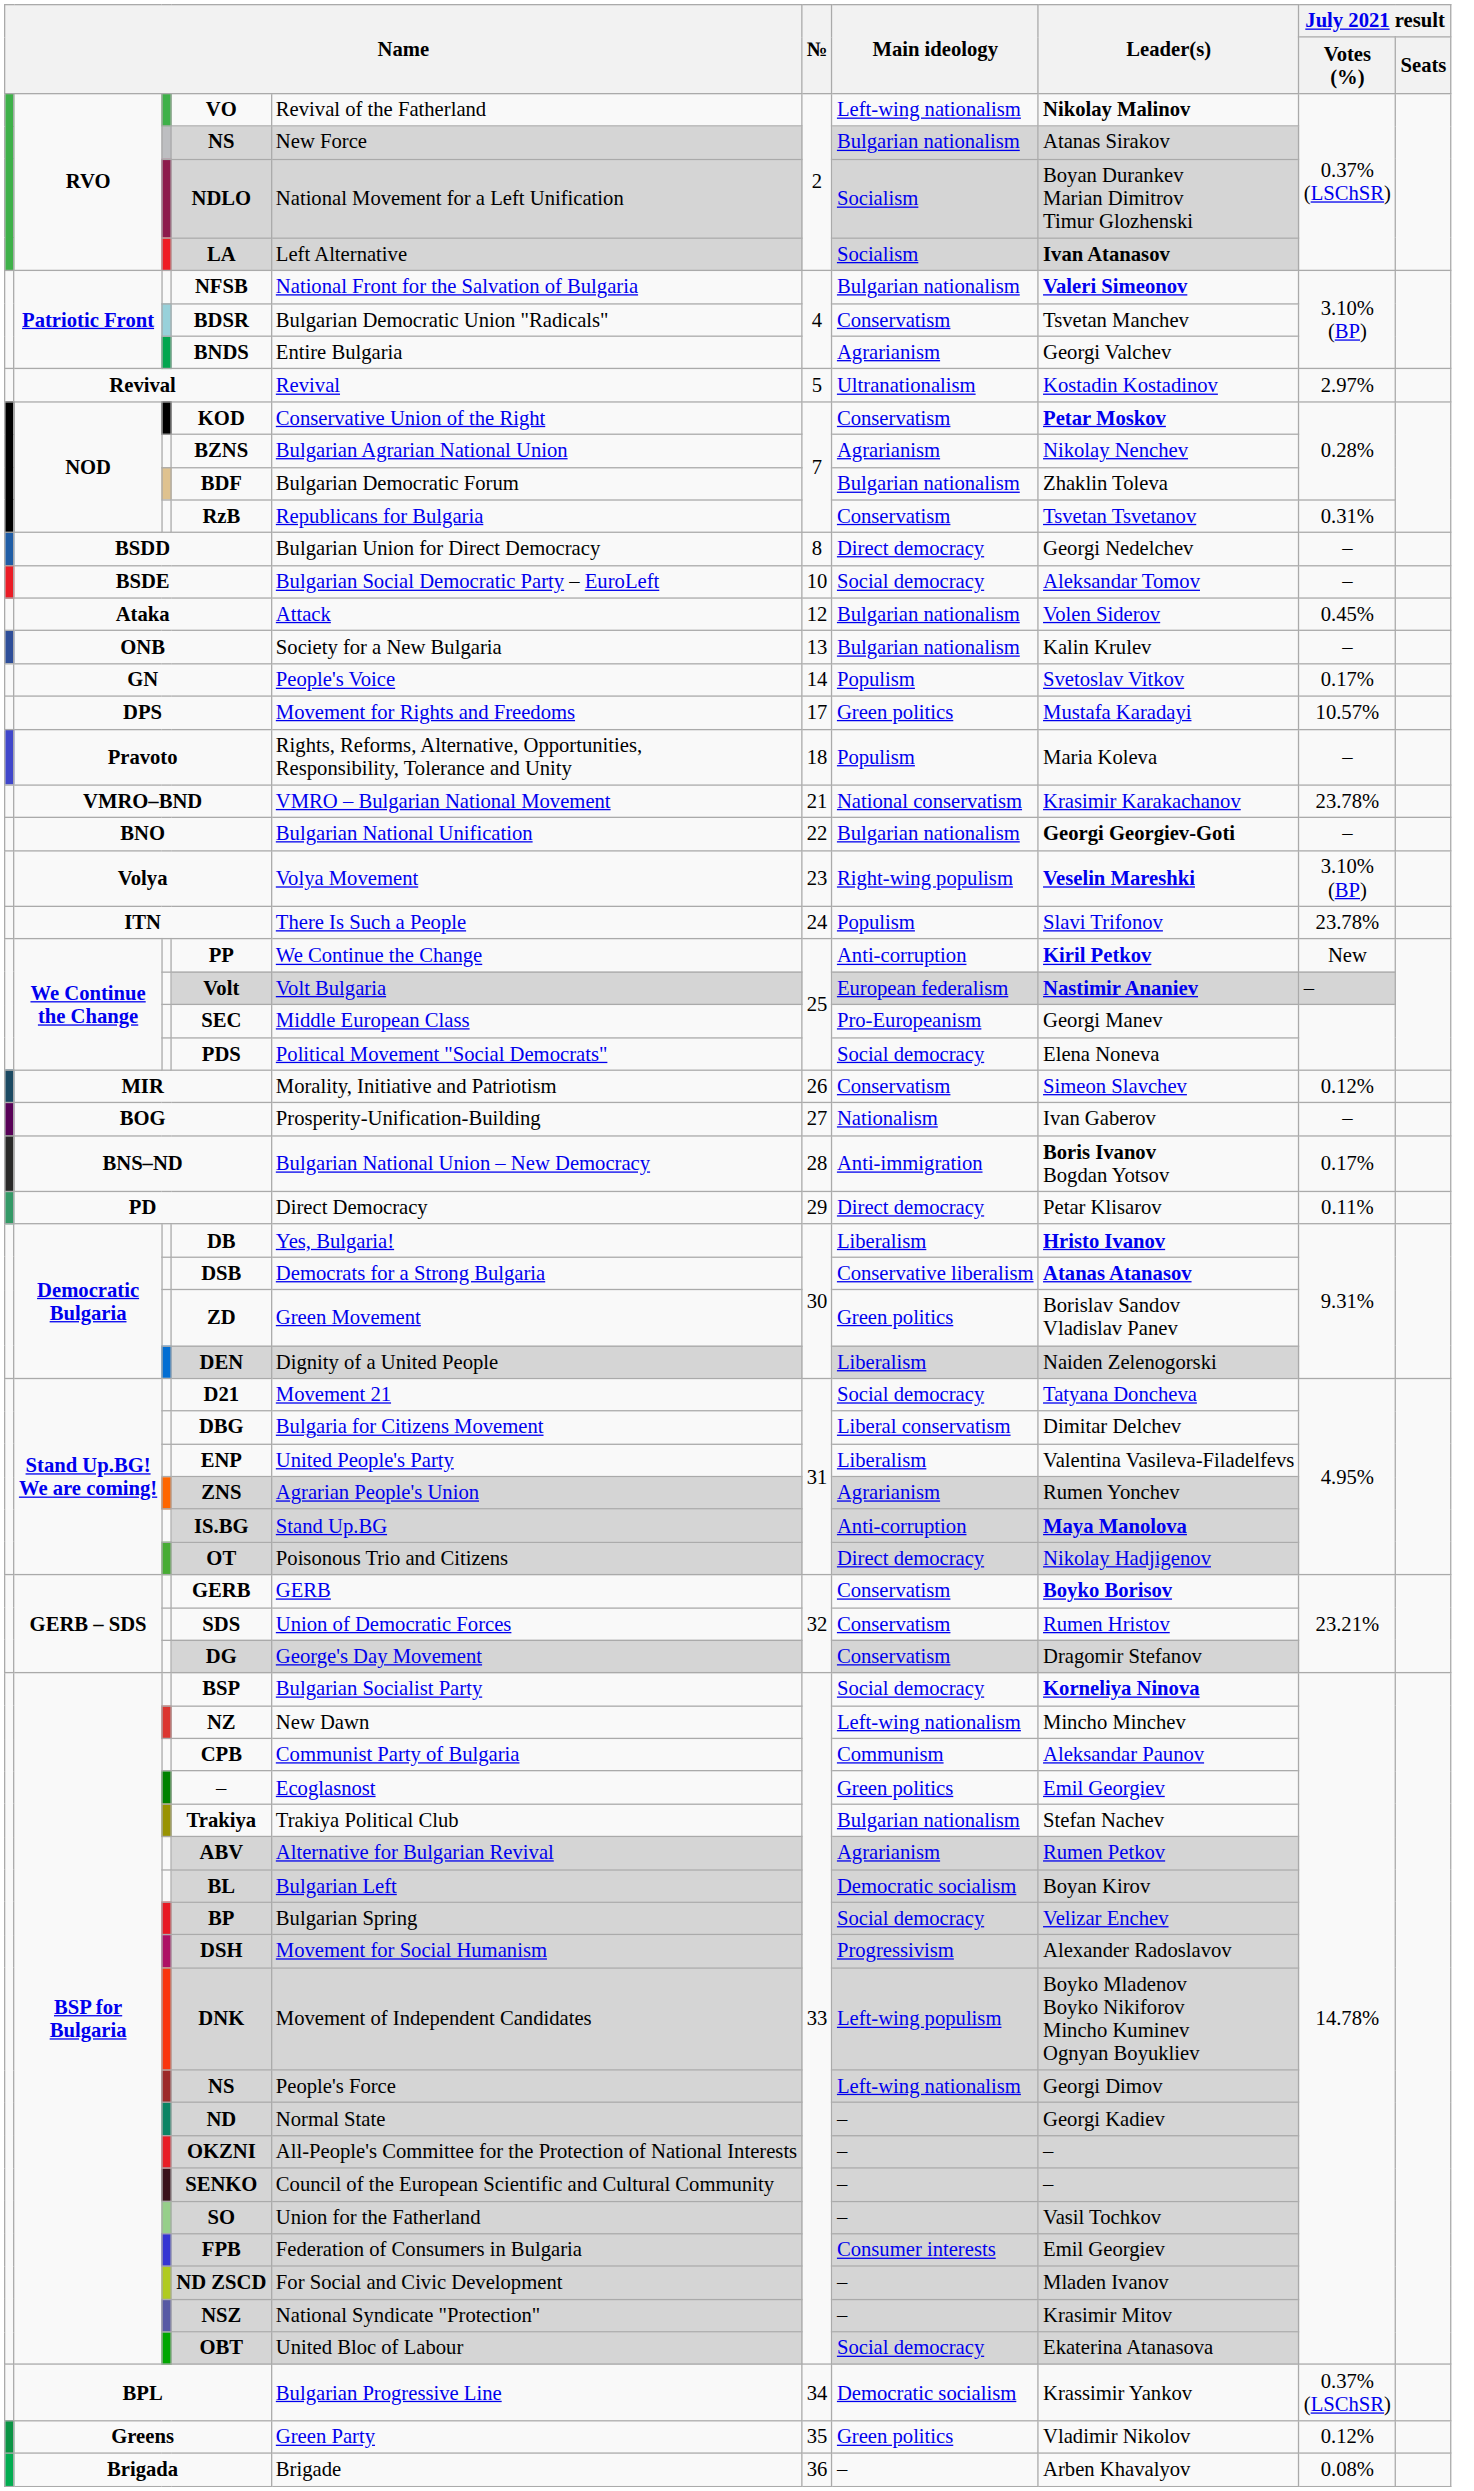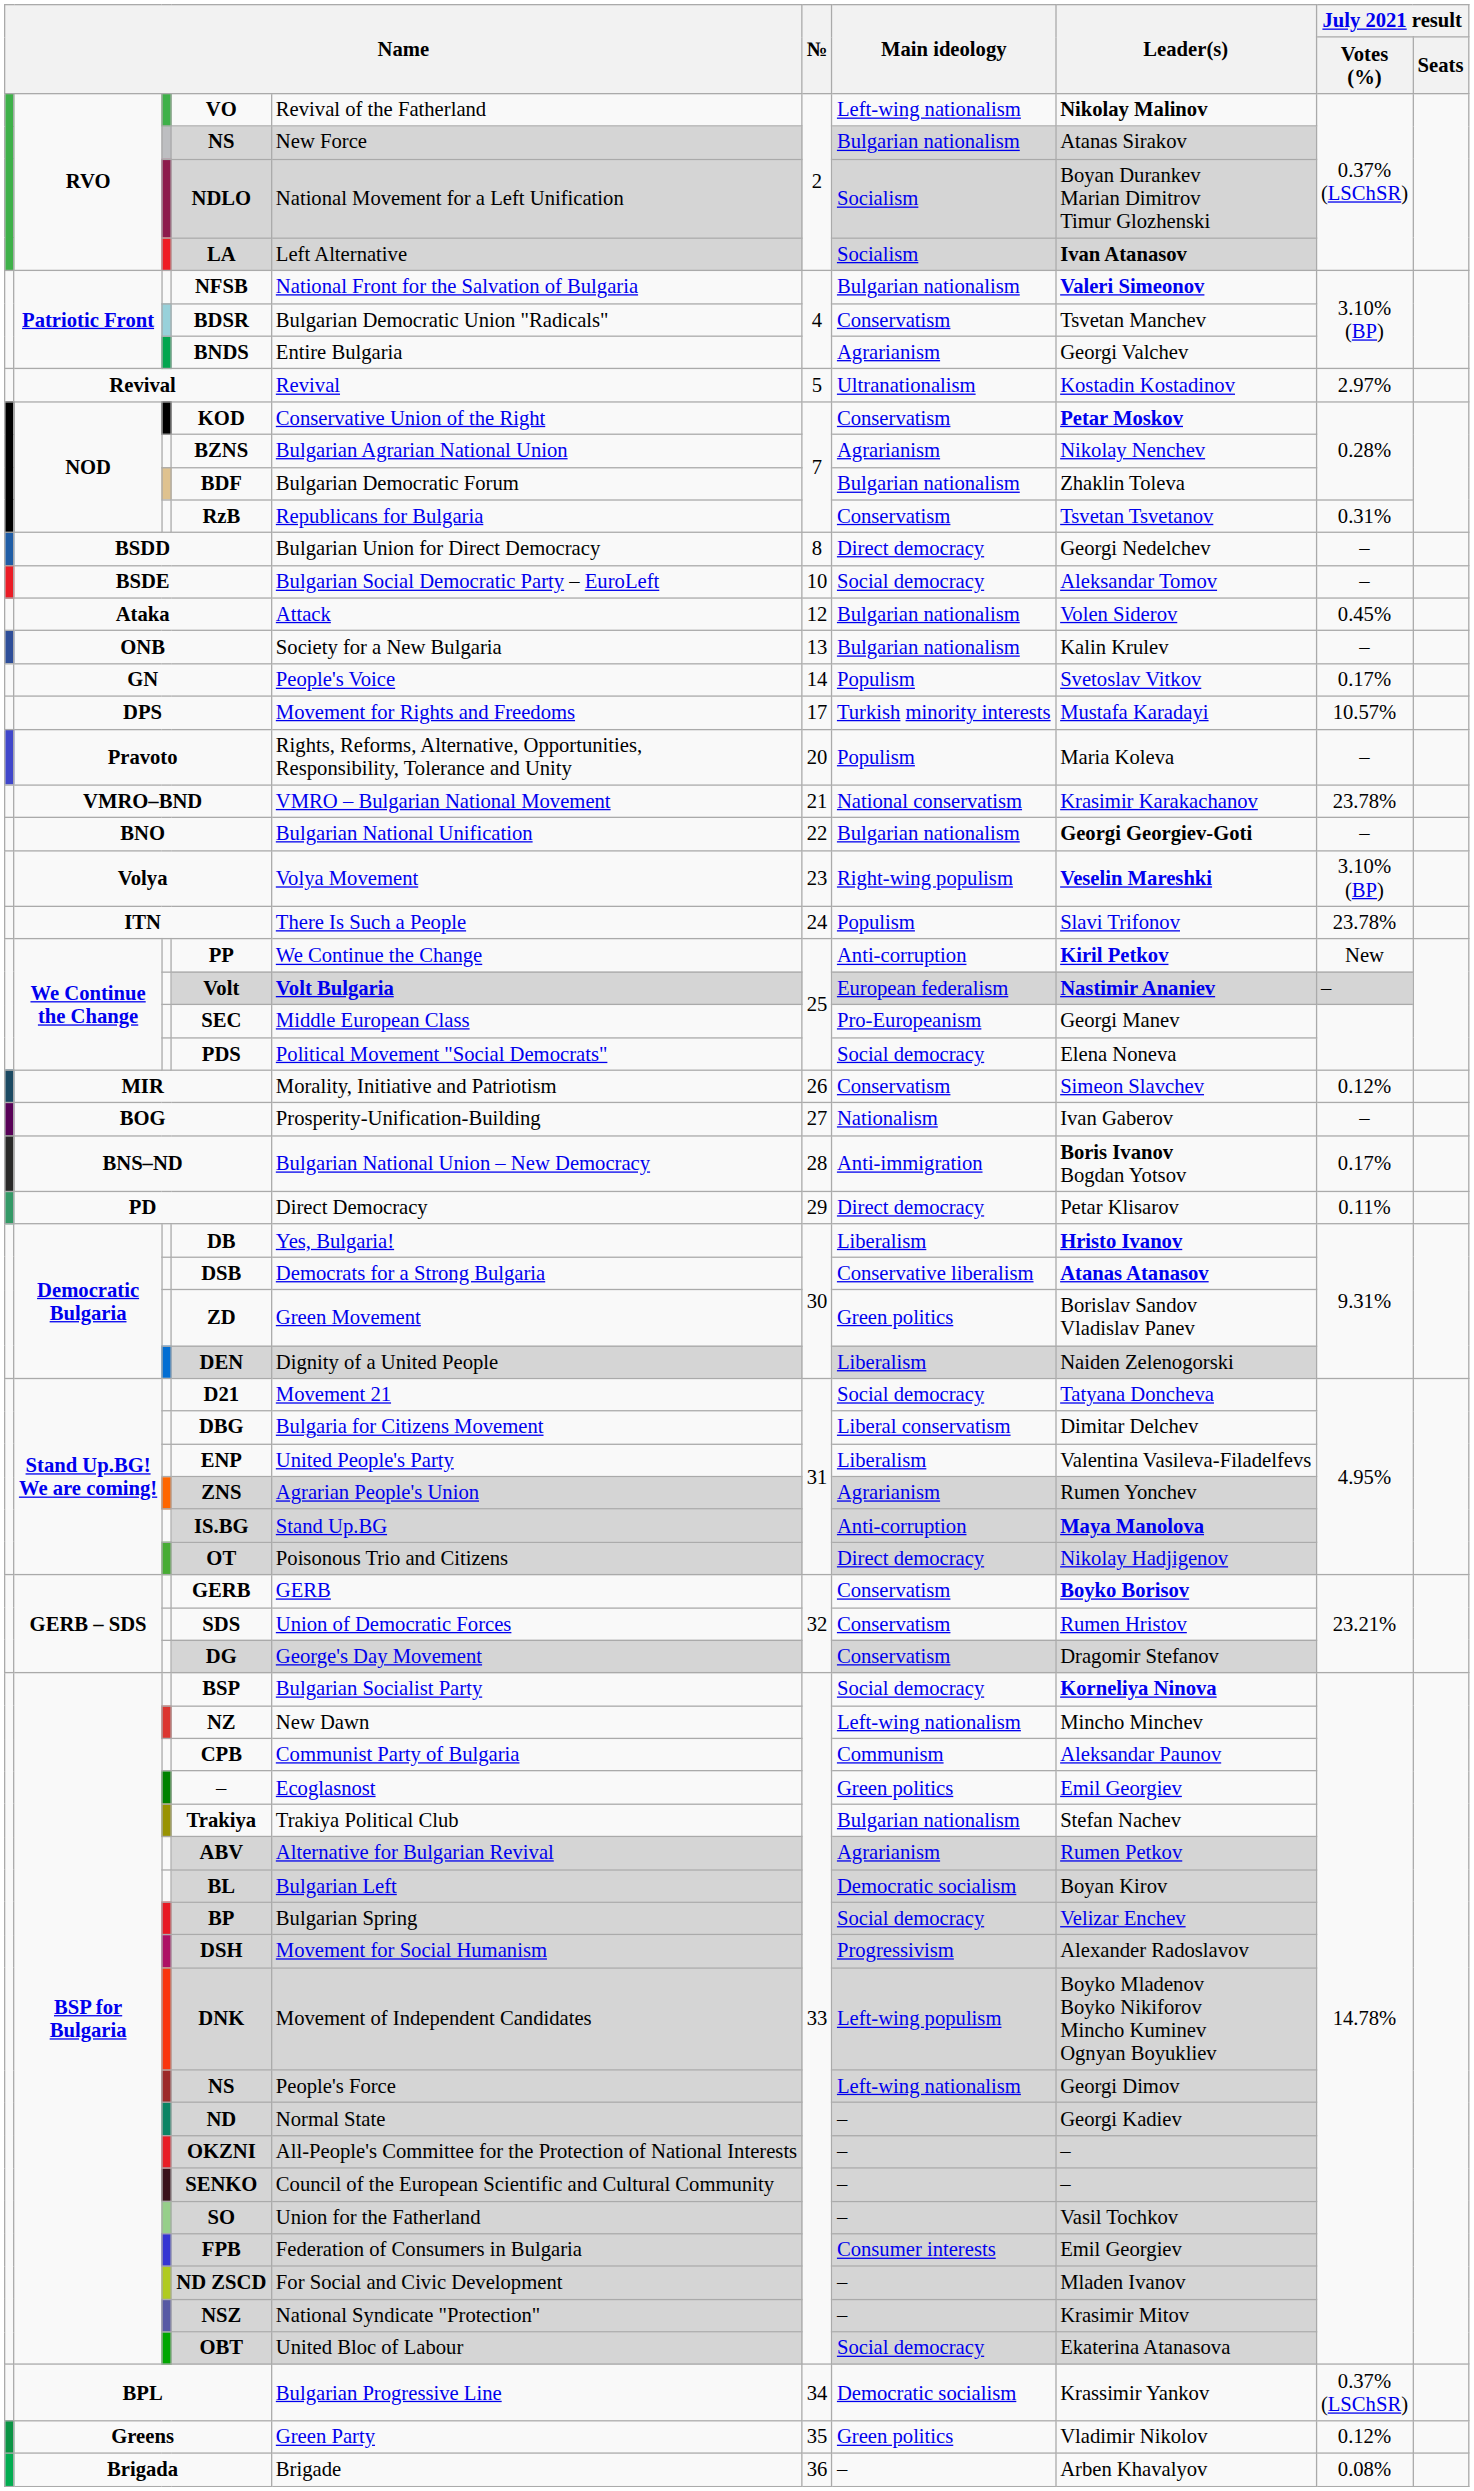(895, 712) Green politics -> (944, 712) Turkish minority interests
(817, 756) 18 -> (817, 756) 20
(331, 988) normal -> (335, 988) bold
